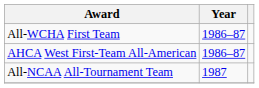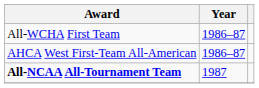(90, 72) normal -> (94, 72) bold
